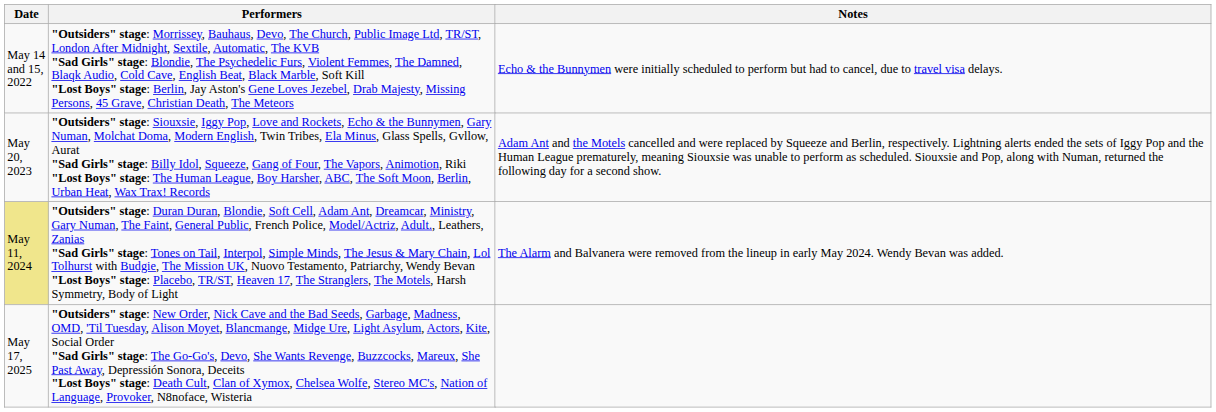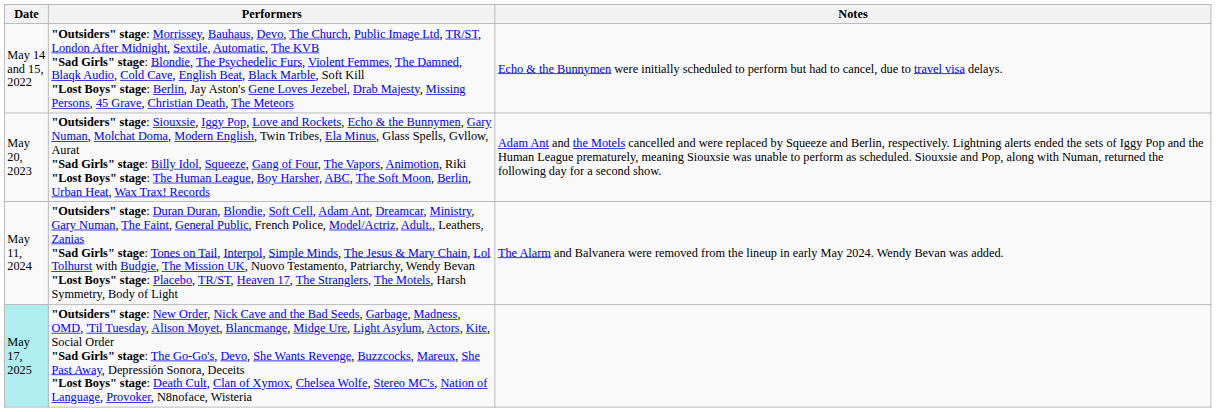(20, 253) khaki background -> (20, 253) no background
(20, 355) no background -> (20, 355) paleturquoise background
